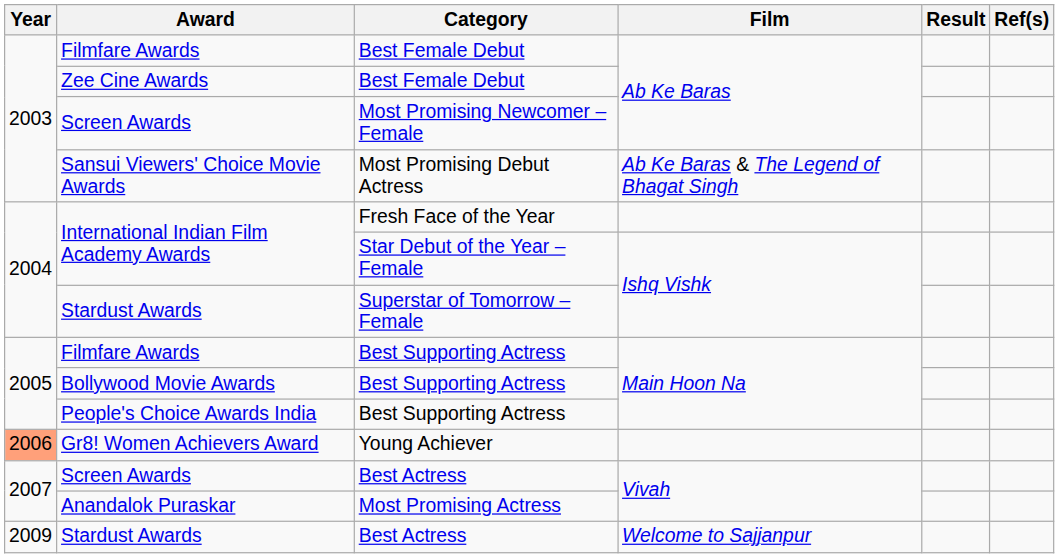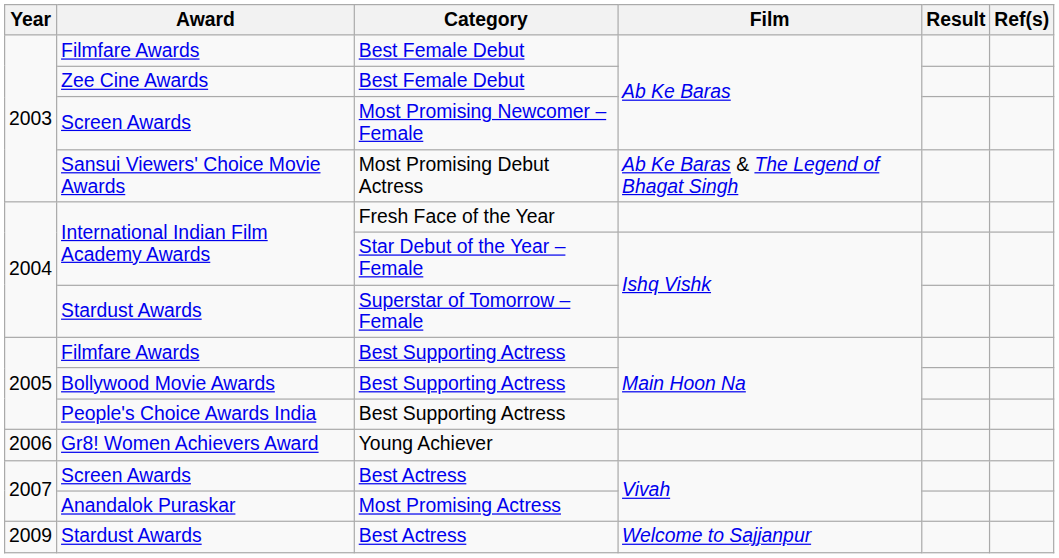(31, 444) lightsalmon background -> (31, 444) no background
